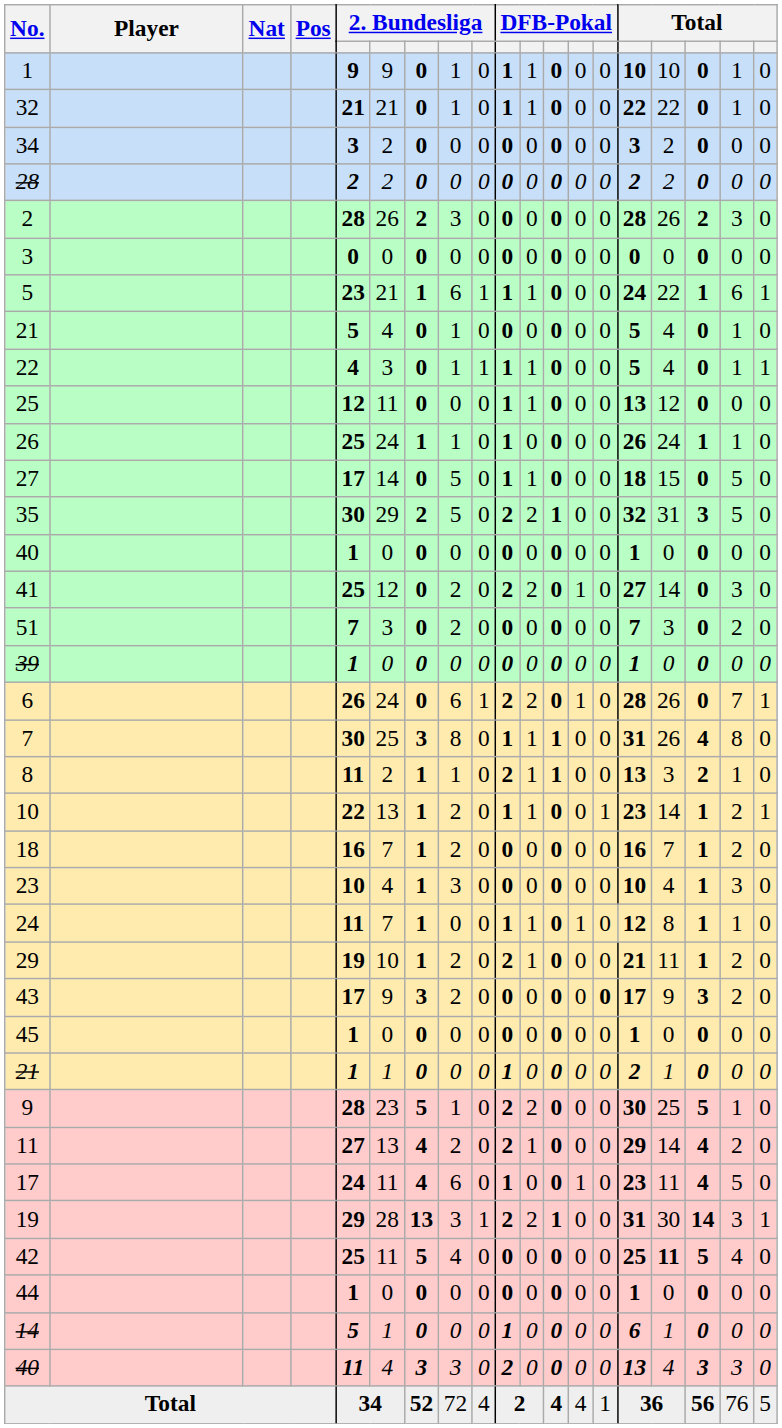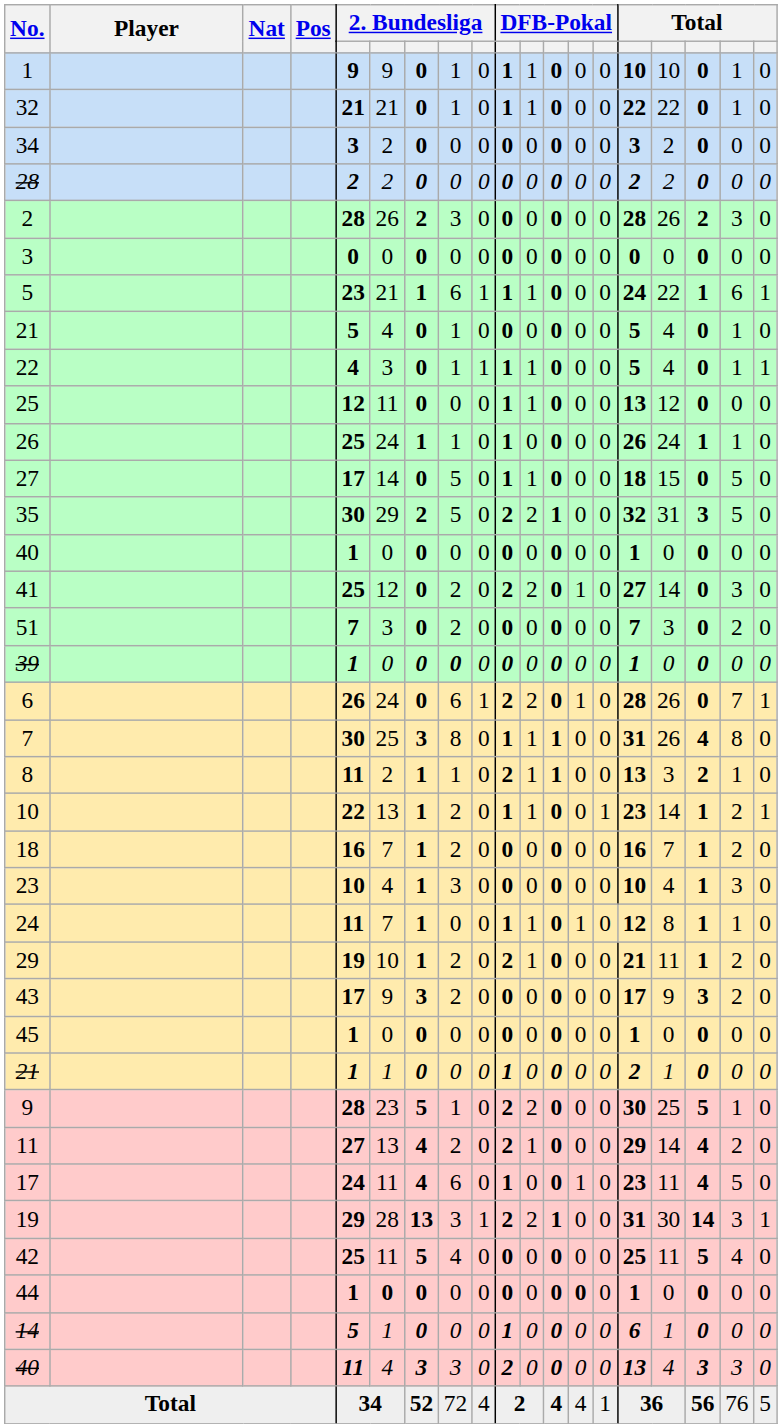(456, 663) normal -> (456, 663) bold
(605, 997) bold -> (605, 997) normal
(669, 1256) bold -> (669, 1256) normal
(387, 1293) normal -> (387, 1293) bold
(581, 1293) normal -> (581, 1293) bold
